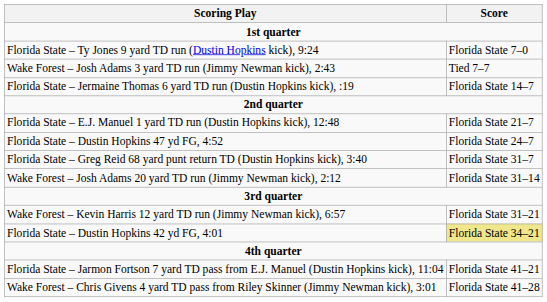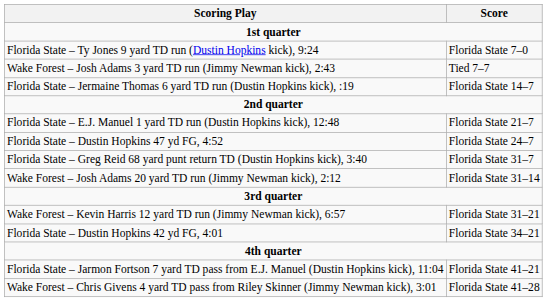(494, 232) khaki background -> (494, 232) no background
